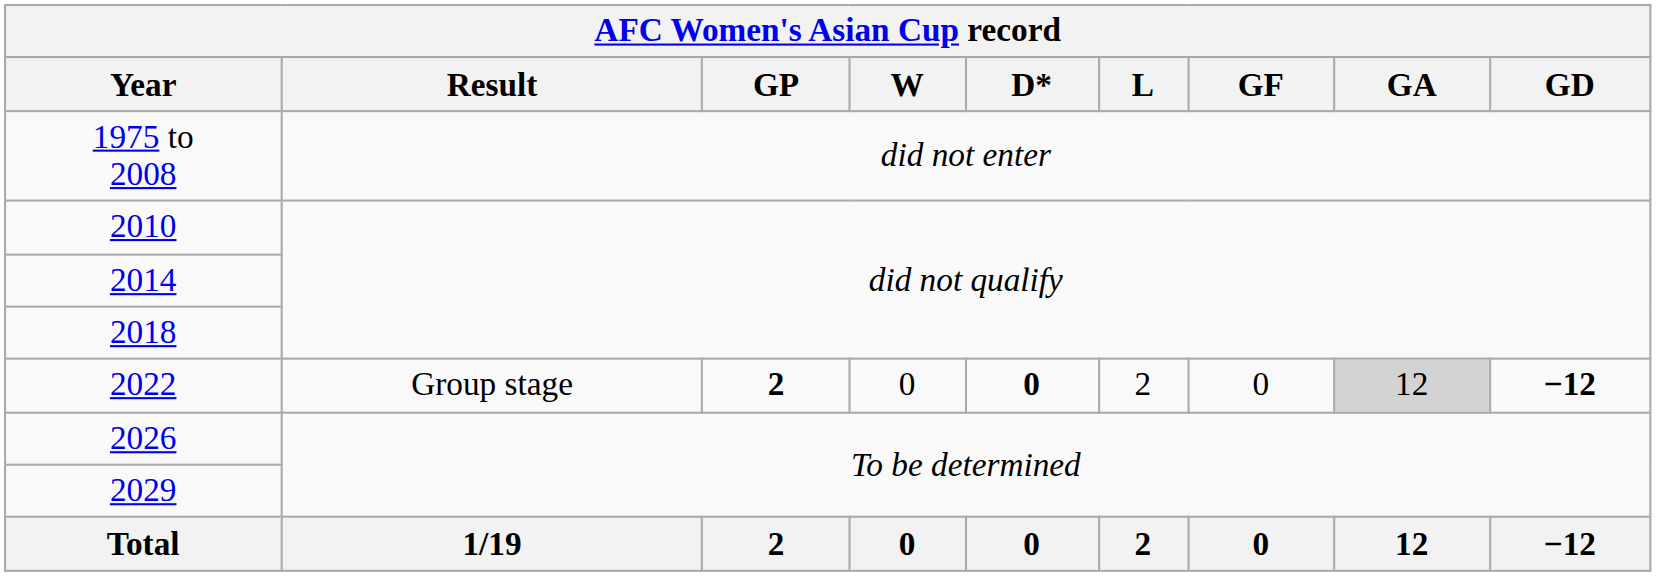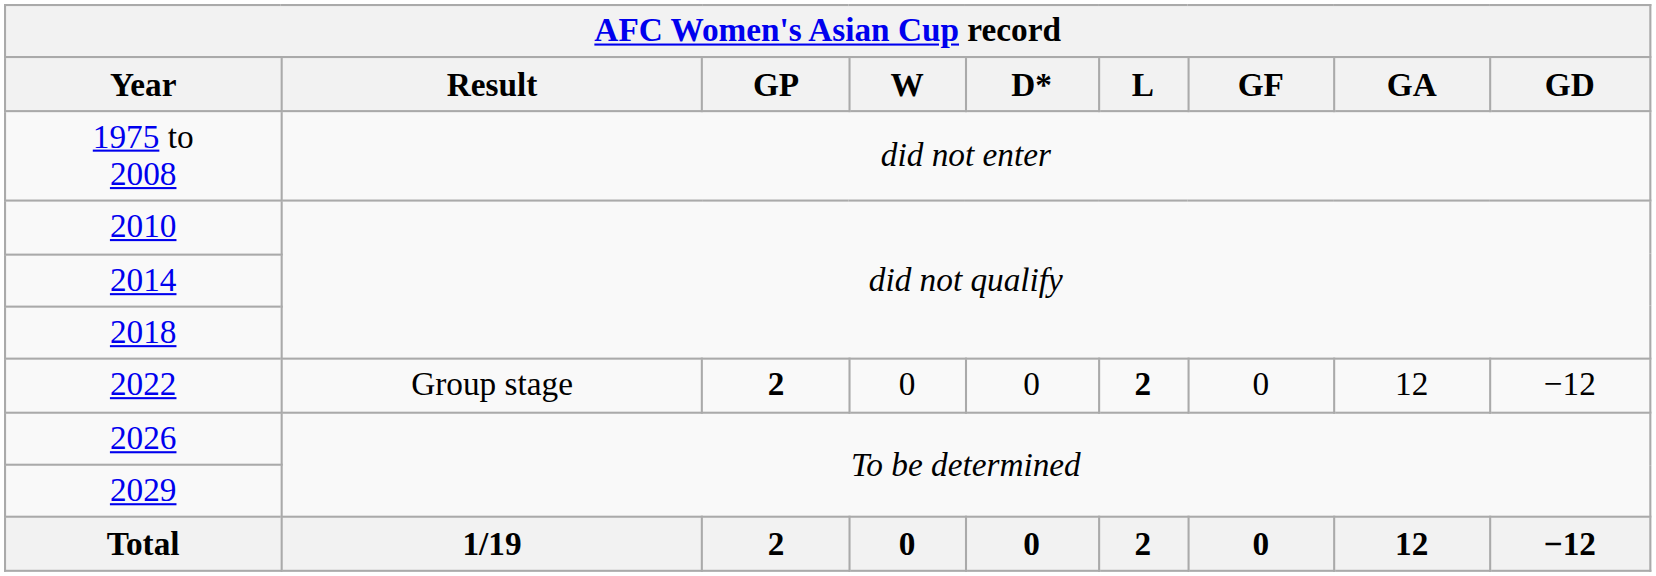(1032, 385) bold -> (1032, 385) normal
(1143, 385) normal -> (1143, 385) bold
(1412, 385) lightgrey background -> (1412, 385) no background
(1570, 385) bold -> (1570, 385) normal
